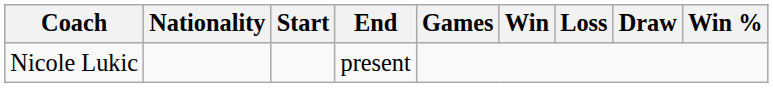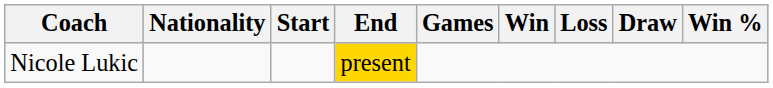(376, 62) no background -> (376, 62) gold background
